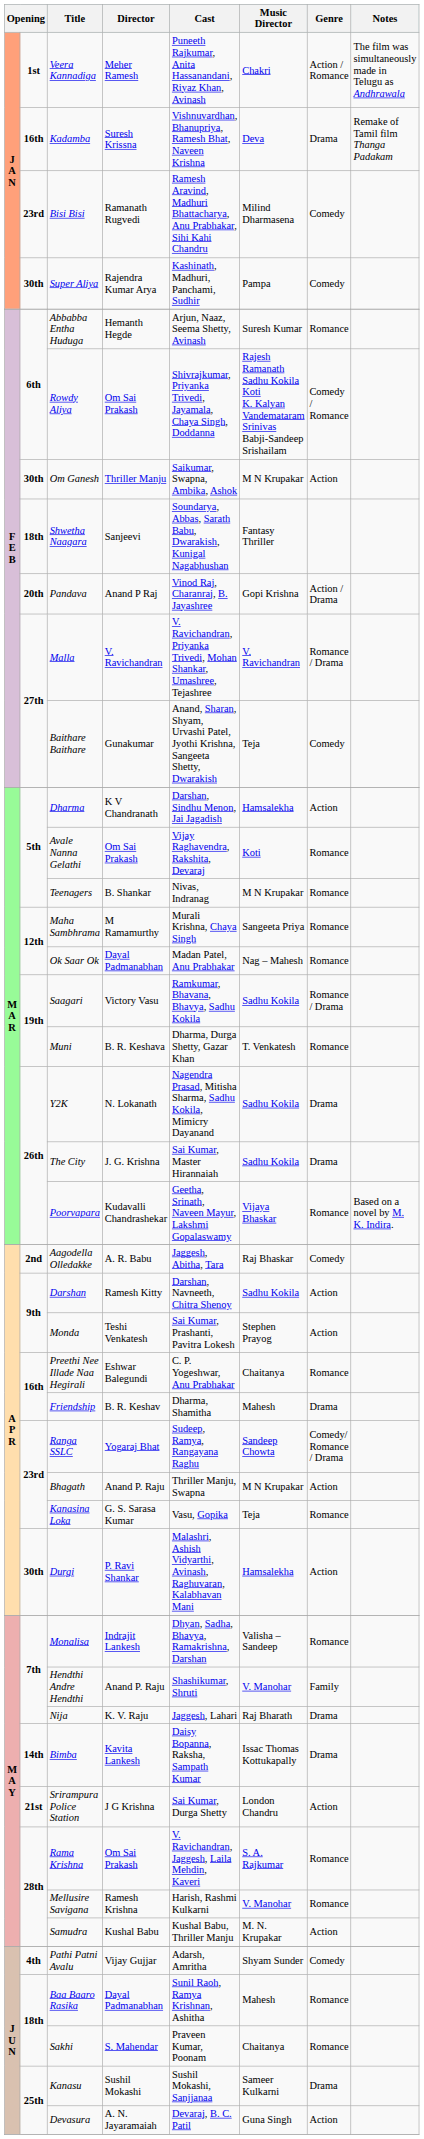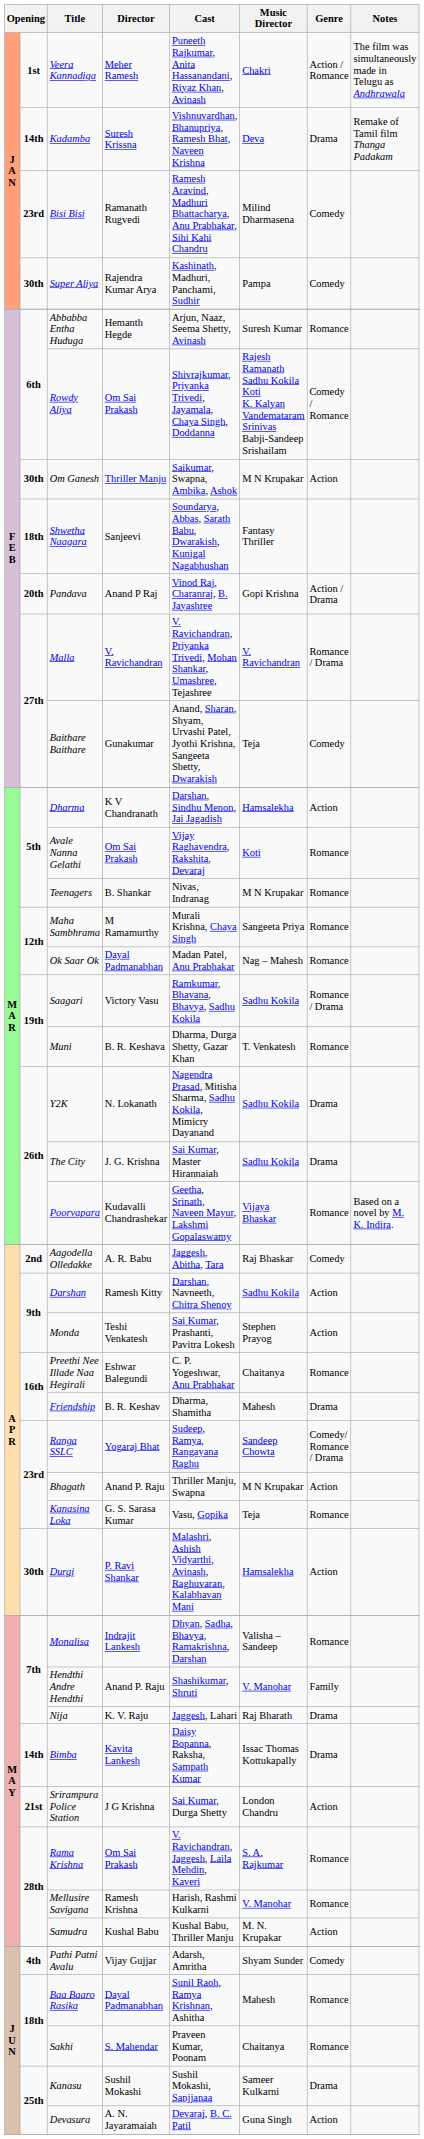(34, 139) 16th -> (34, 139) 14th
